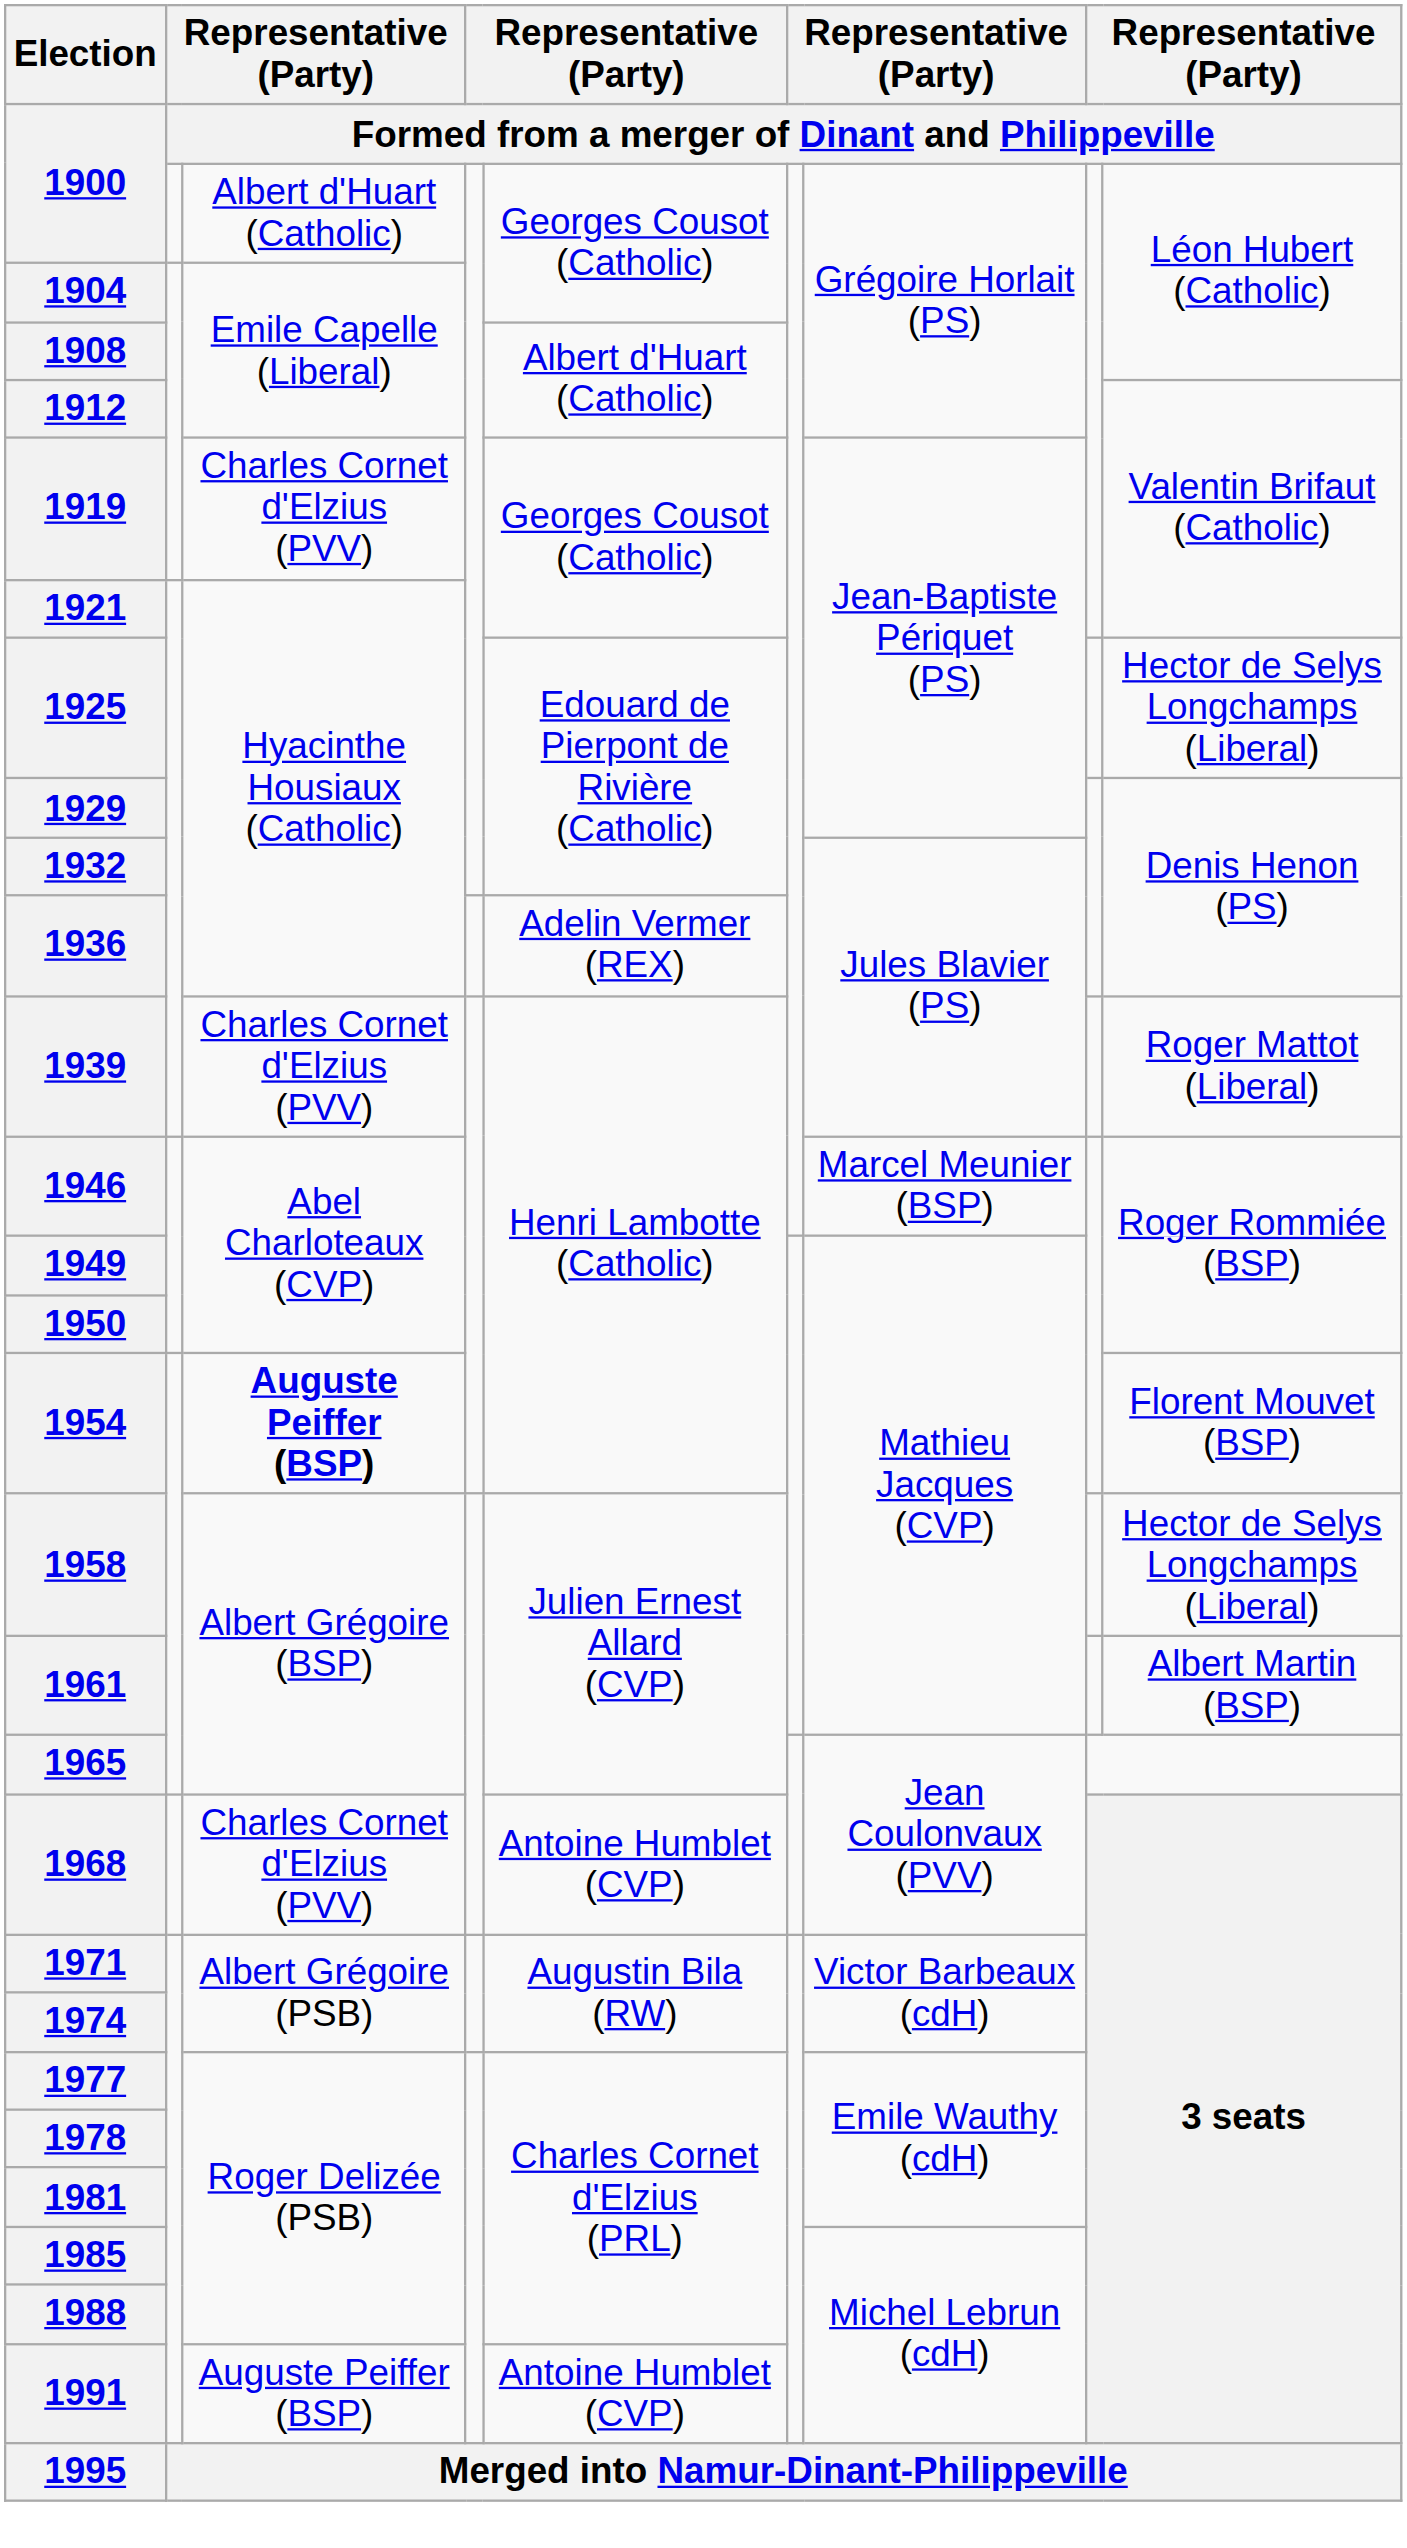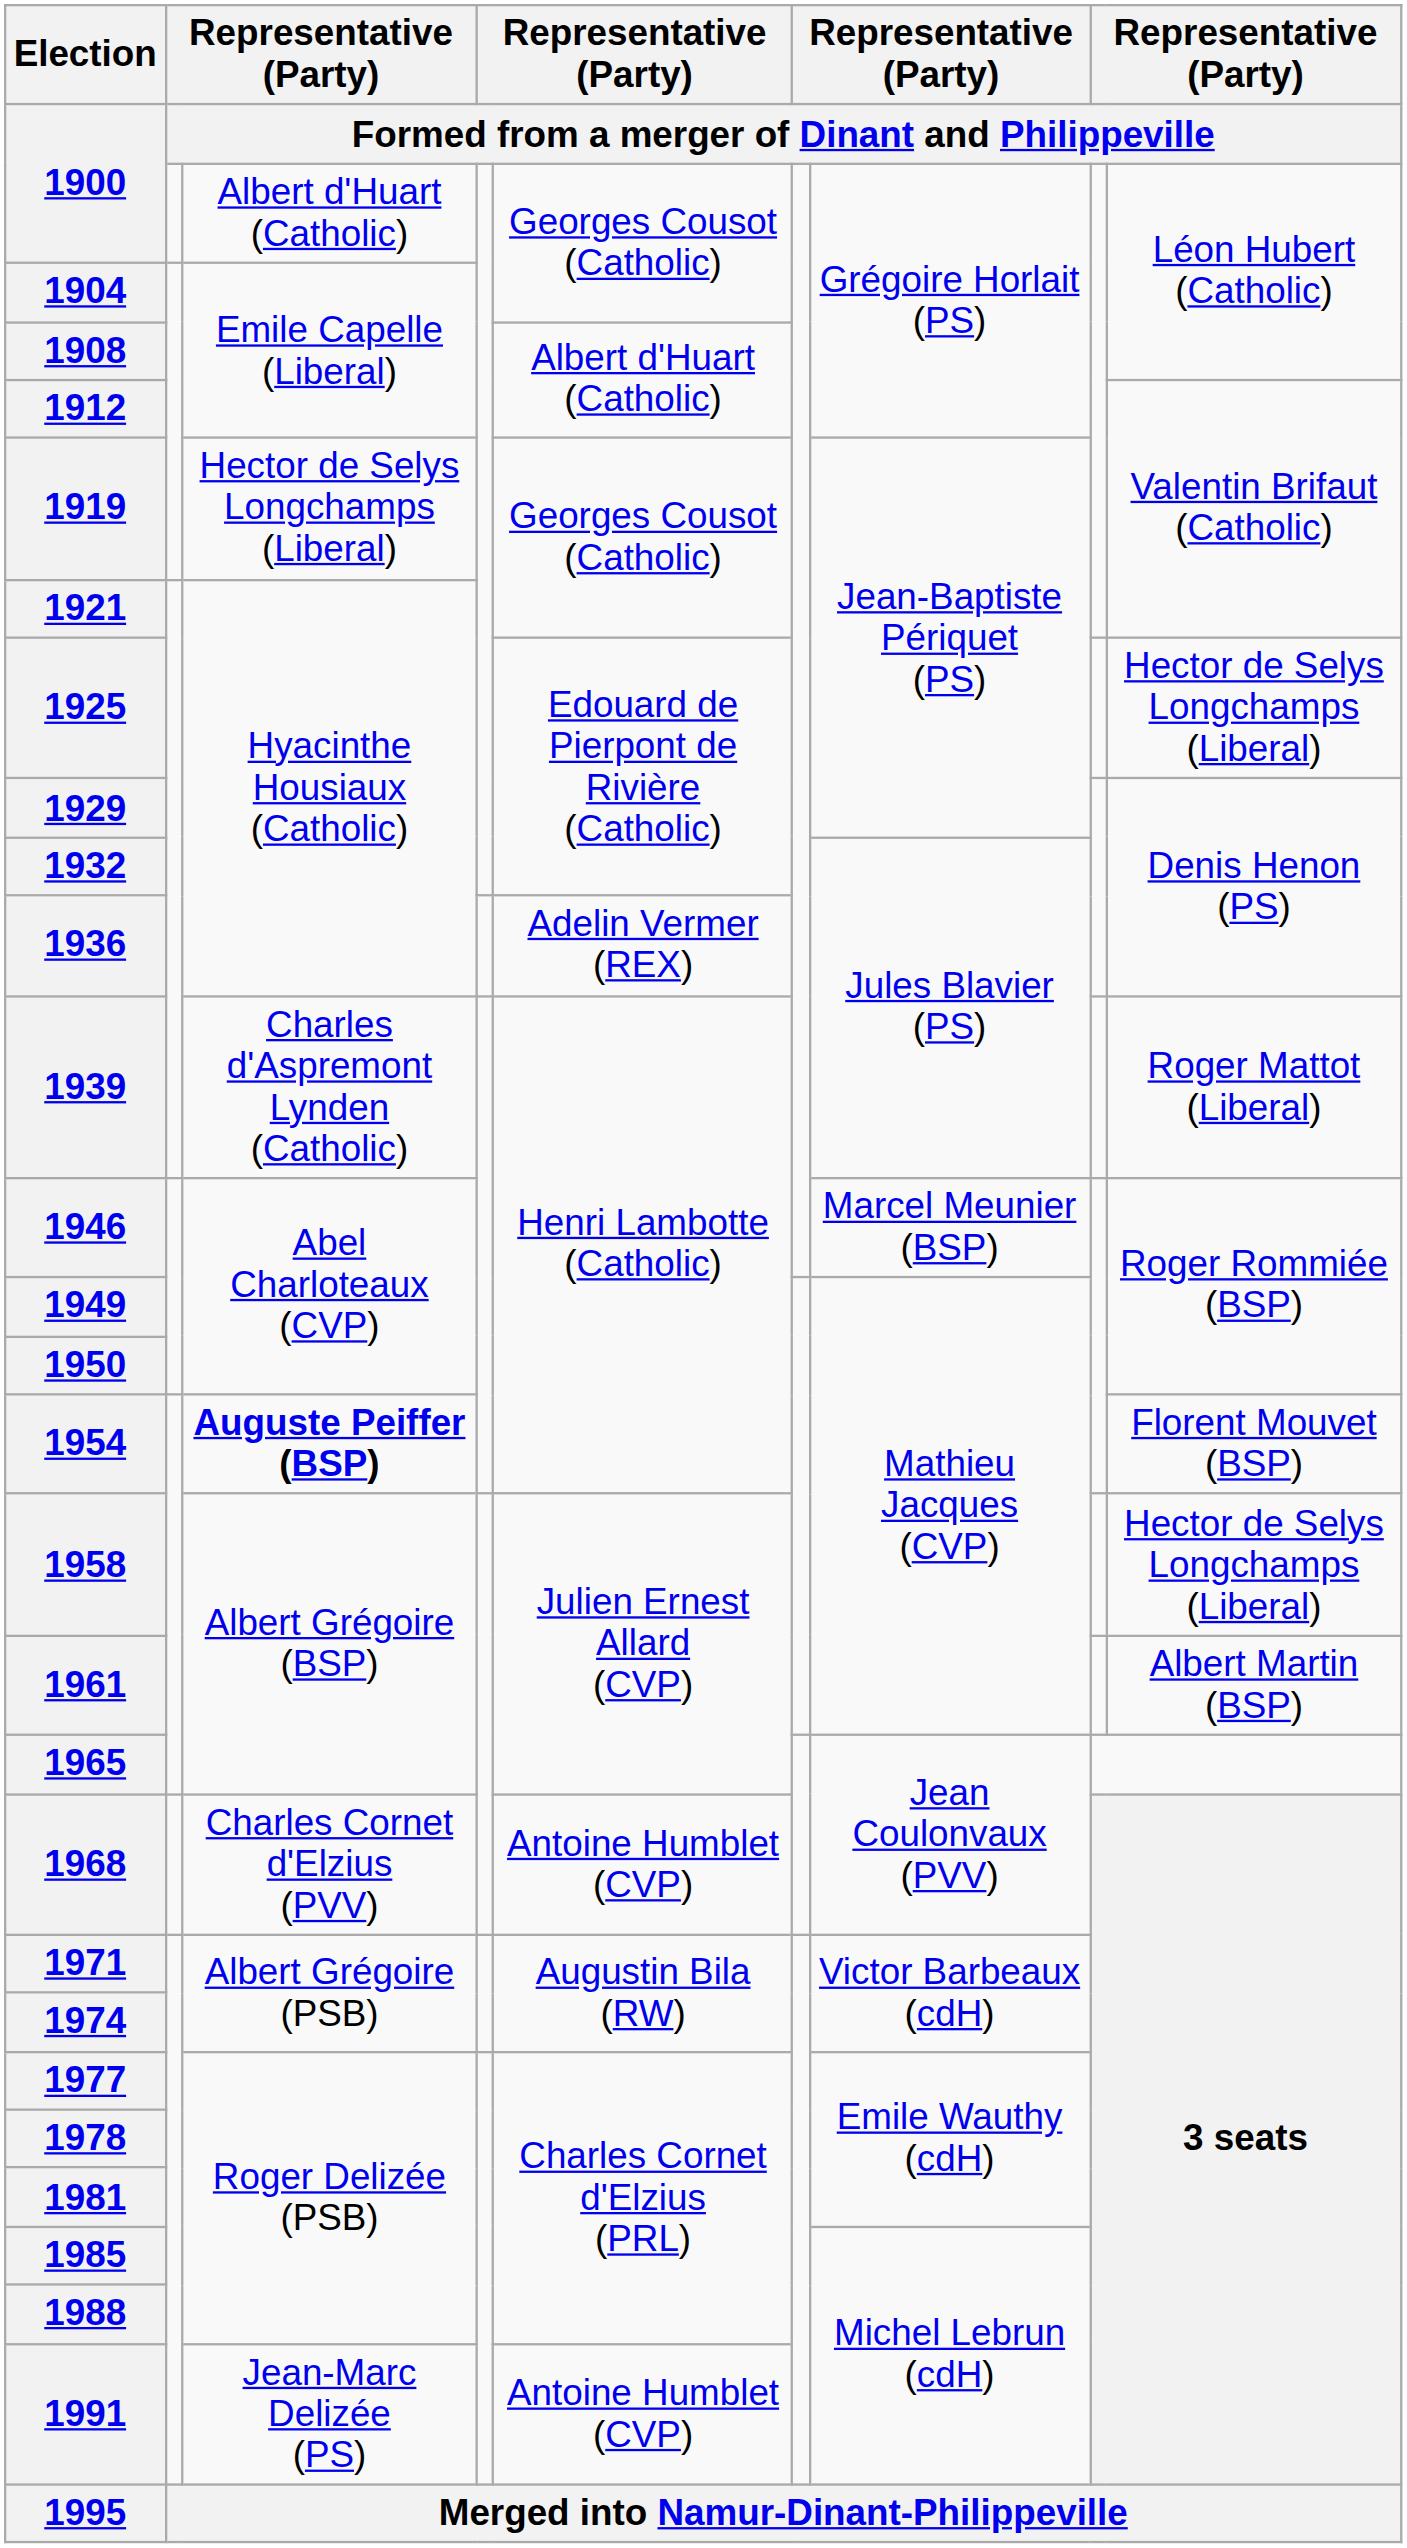(324, 508) Charles Cornet d'Elzius (PVV) -> (329, 508) Hector de Selys Longchamps (Liberal)
(324, 1065) Charles Cornet d'Elzius (PVV) -> (329, 1085) Charles d'Aspremont Lynden (Catholic)
(324, 2392) Auguste Peiffer (BSP) -> (329, 2413) Jean-Marc Delizée (PS)
